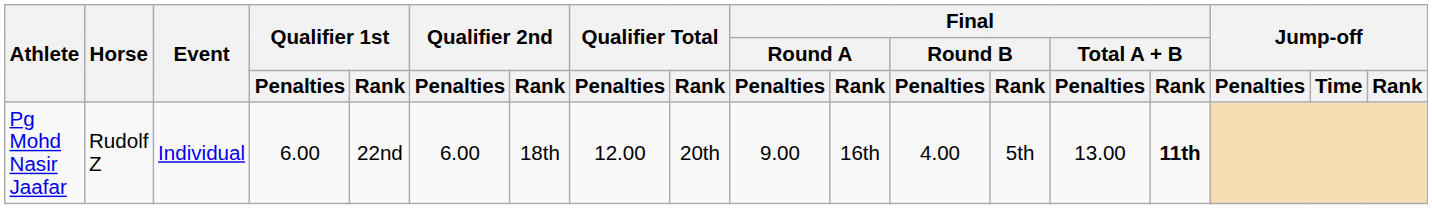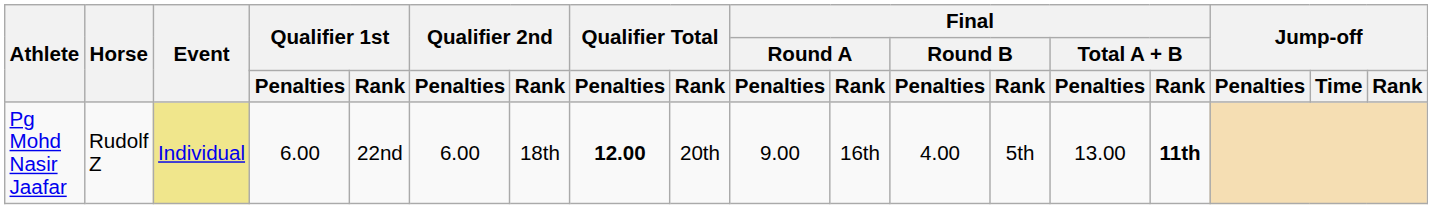(202, 153) no background -> (202, 153) khaki background
(620, 153) normal -> (620, 153) bold
